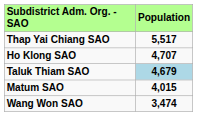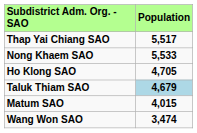+ row: (50, 55)
(164, 55) 4,707 -> (164, 71) 4,705
